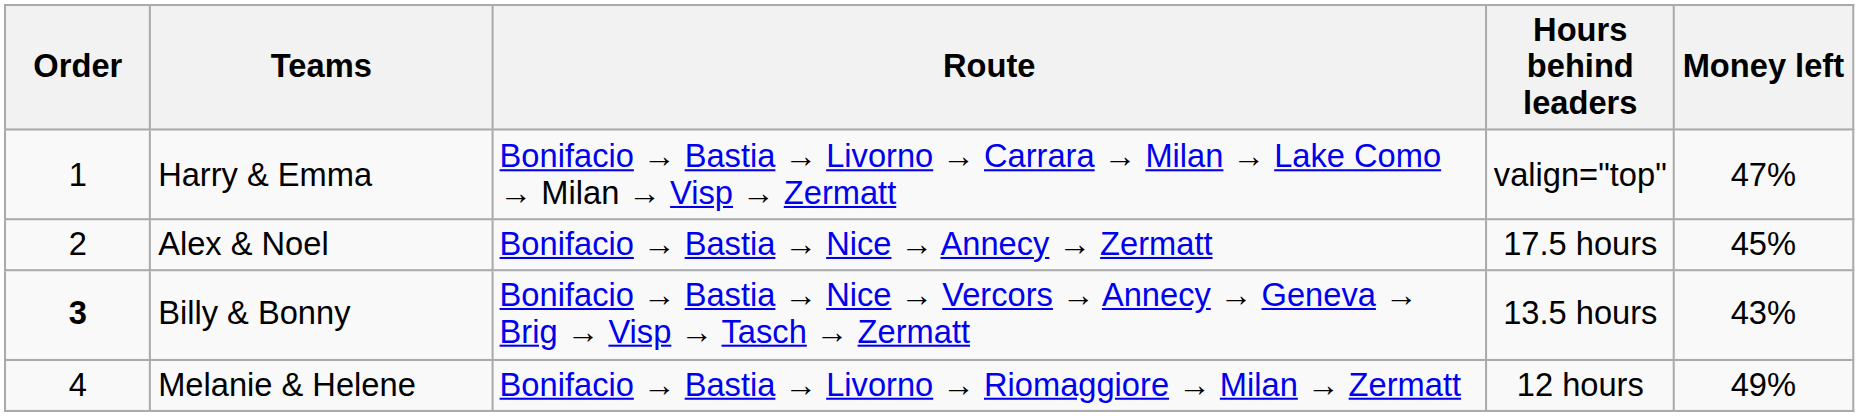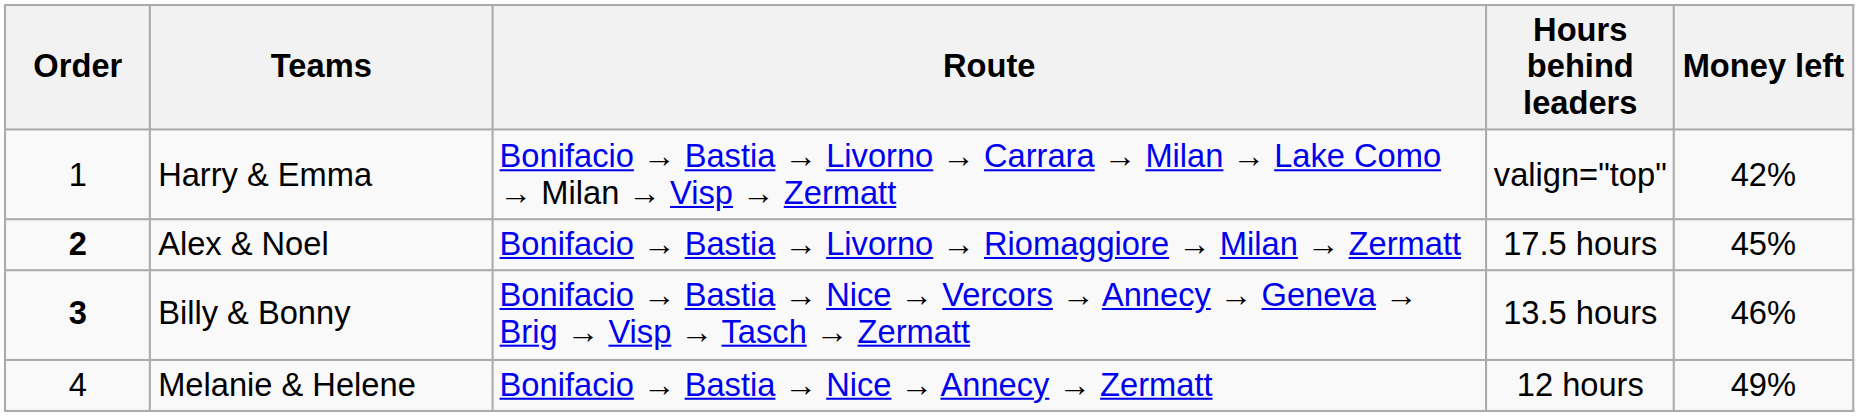(1763, 173) 47% -> (1763, 173) 42%
(78, 244) normal -> (78, 244) bold
(856, 244) Bonifacio → Bastia → Nice → Annecy → Zermatt -> (980, 244) Bonifacio → Bastia → Livorno → Riomaggiore → Milan → Zermatt
(1763, 314) 43% -> (1763, 314) 46%
(980, 384) Bonifacio → Bastia → Livorno → Riomaggiore → Milan → Zermatt -> (856, 384) Bonifacio → Bastia → Nice → Annecy → Zermatt
